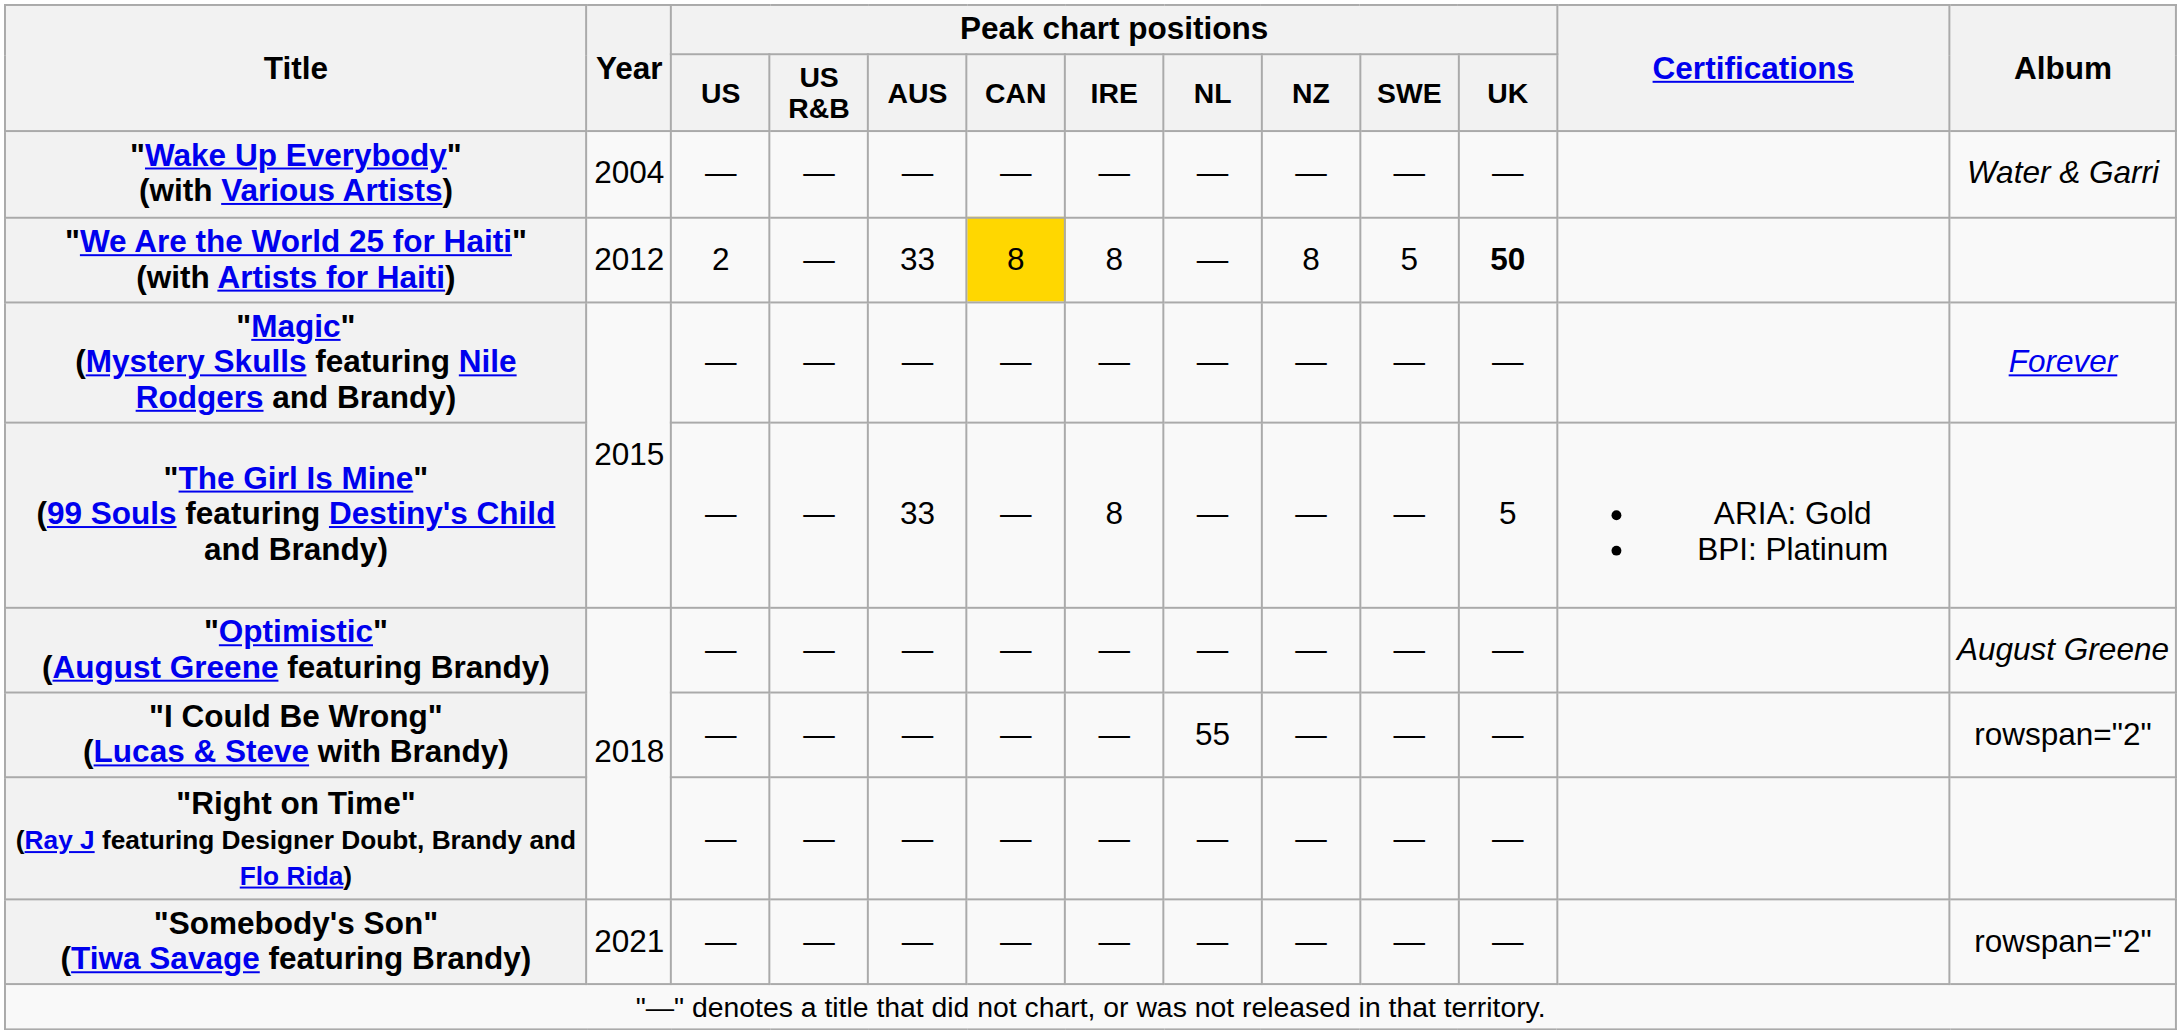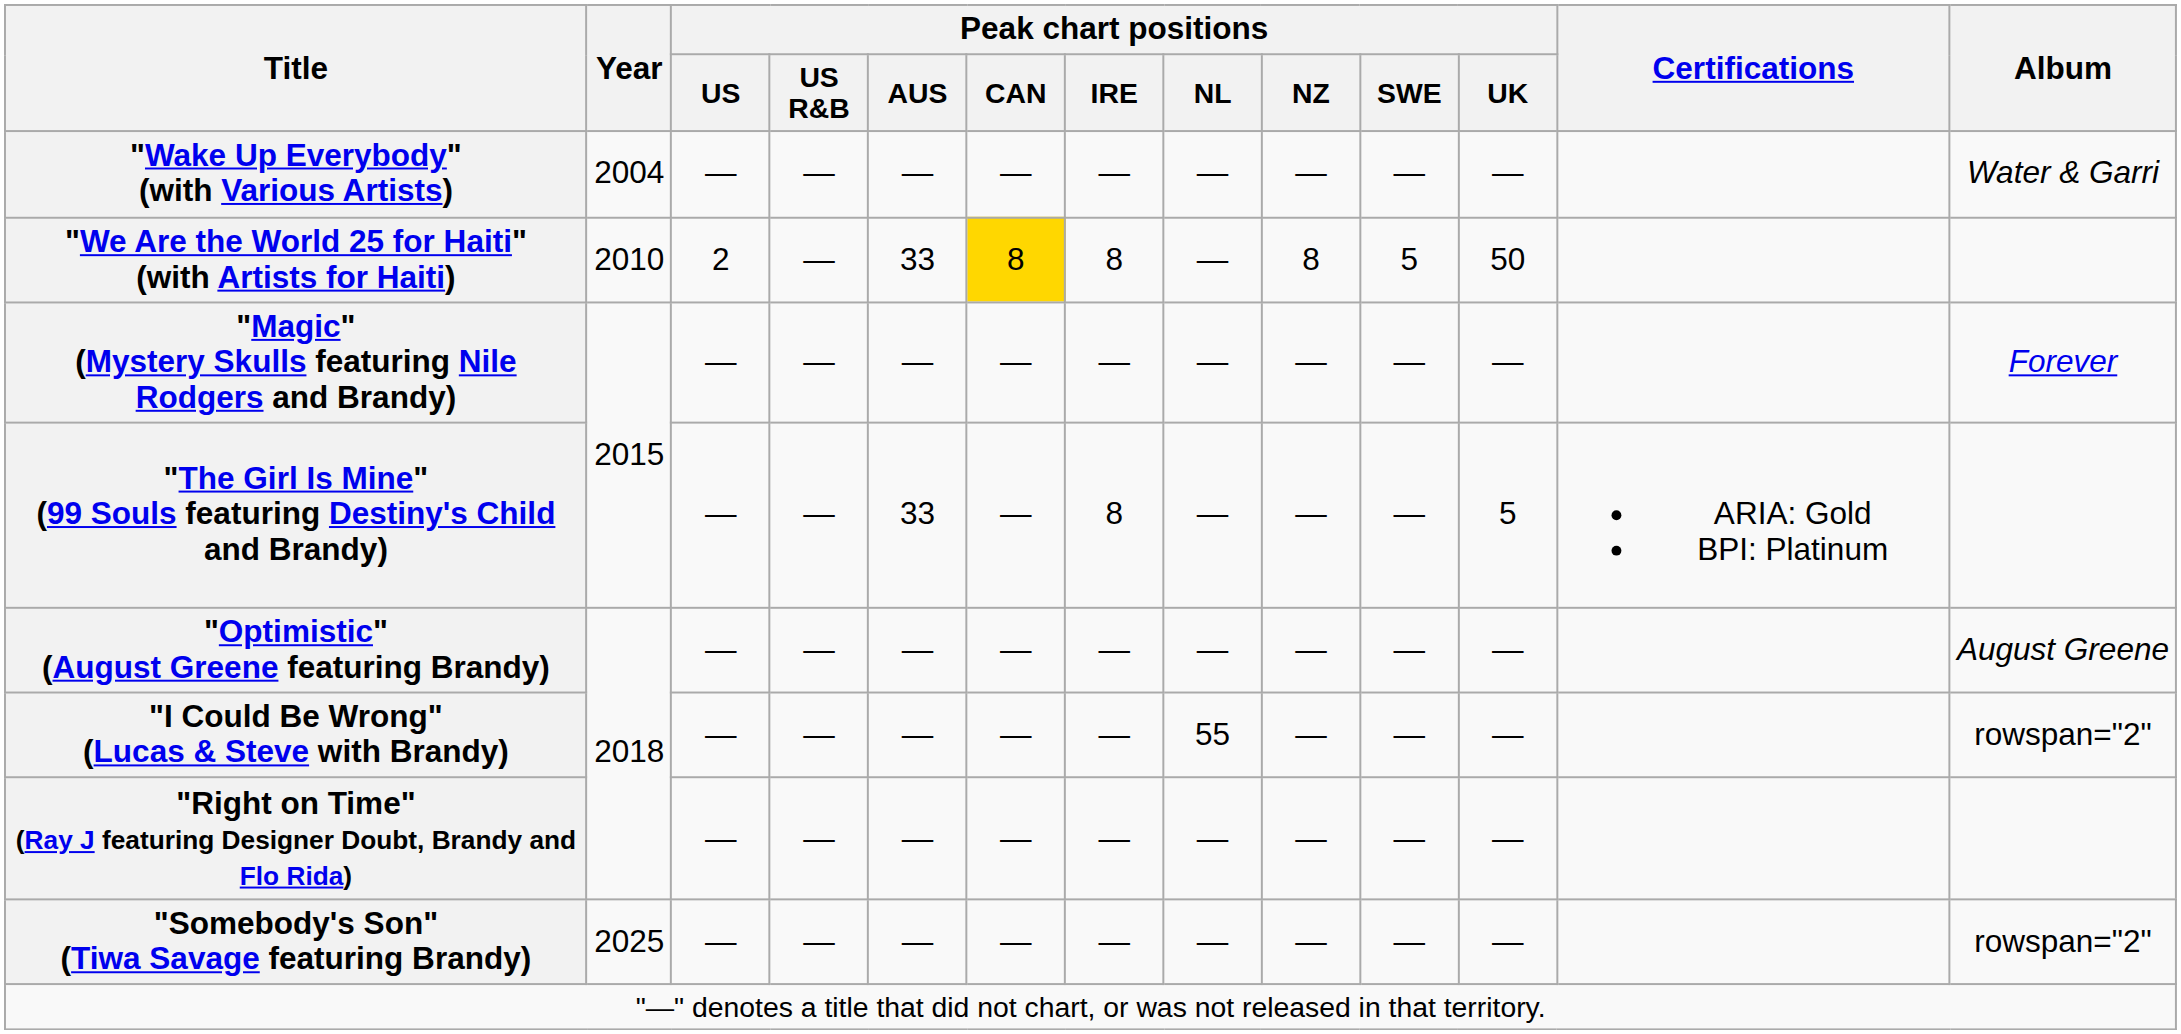(629, 258) 2012 -> (629, 258) 2010
(1508, 258) bold -> (1508, 258) normal
(629, 941) 2021 -> (629, 941) 2025
